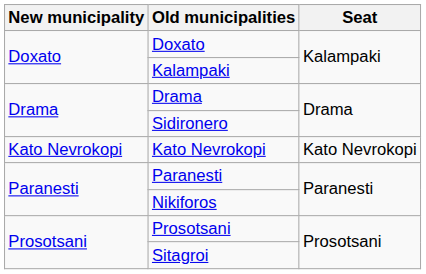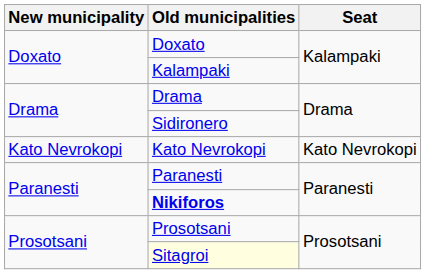(184, 202) normal -> (188, 202) bold
(180, 255) no background -> (180, 255) lightyellow background
